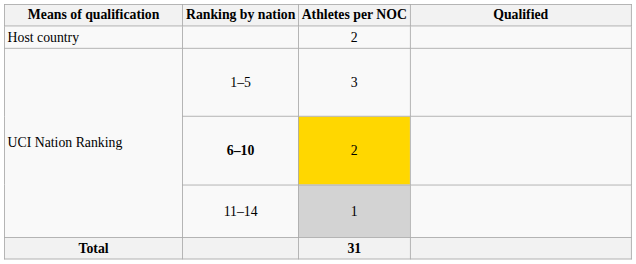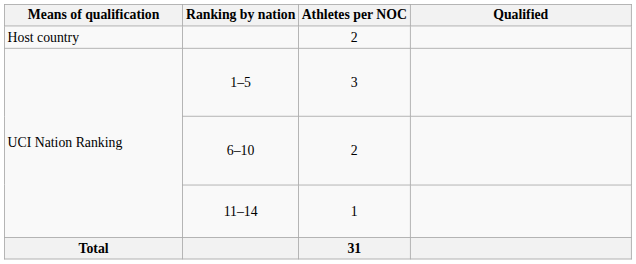(241, 150) bold -> (241, 150) normal
(354, 150) gold background -> (354, 150) no background
(354, 211) lightgrey background -> (354, 211) no background
